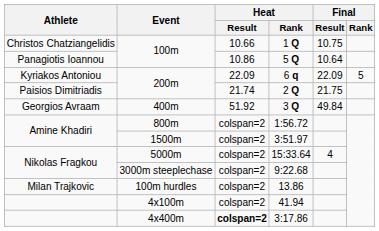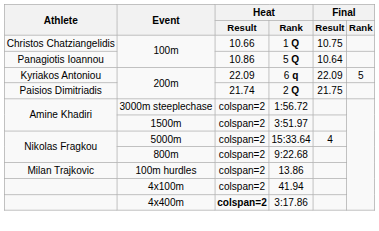- row: (291, 107)
(166, 123) 800m -> (166, 107) 3000m steeplechase
(166, 171) 3000m steeplechase -> (166, 155) 800m
